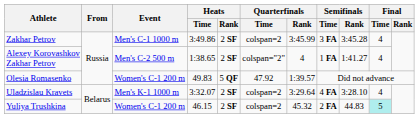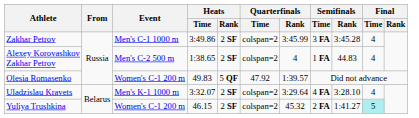(264, 59) colspan="2" -> (260, 59) colspan=2
(354, 59) 1:41.27 -> (347, 59) 44.83
(354, 106) 44.83 -> (347, 106) 1:41.27
